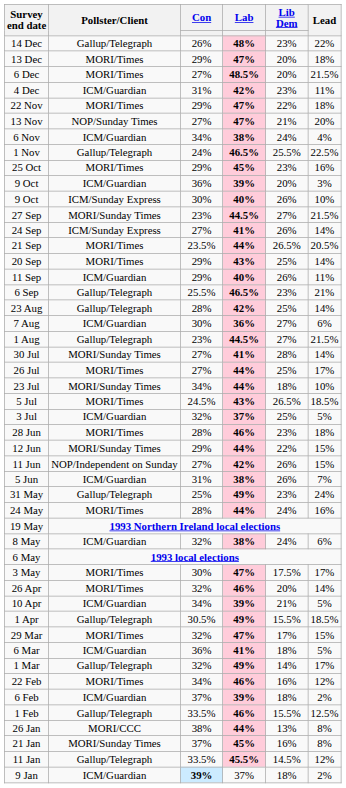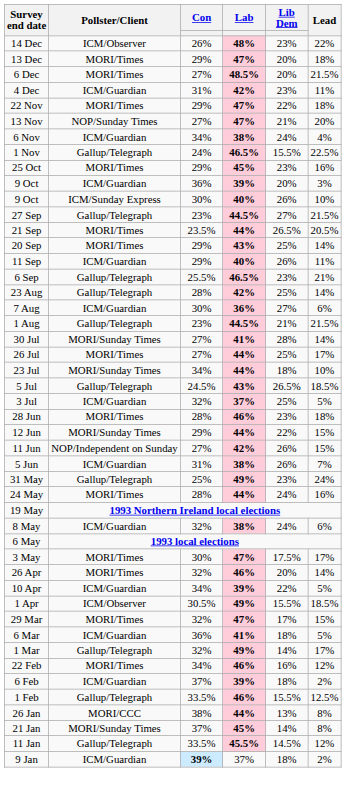(114, 44) Gallup/Telegraph -> (114, 44) ICM/Observer
(287, 153) 25.5% -> (287, 153) 15.5%
(114, 215) MORI/Sunday Times -> (114, 215) Gallup/Telegraph
- row: (27, 230)
(287, 339) 27% -> (287, 324) 21%
(115, 402) MORI/Times -> (114, 386) Gallup/Telegraph
(287, 604) 21% -> (287, 588) 22%
(114, 619) Gallup/Telegraph -> (114, 604) ICM/Observer
(287, 744) 16% -> (287, 728) 14%
